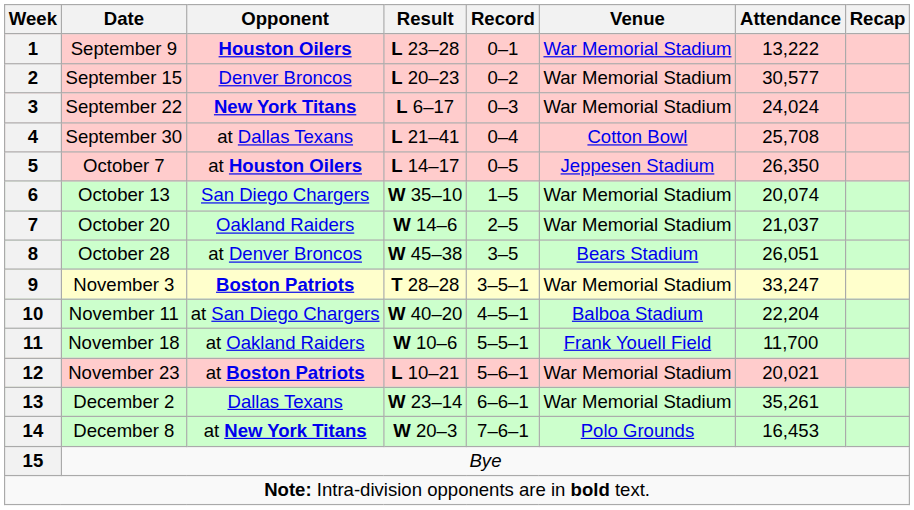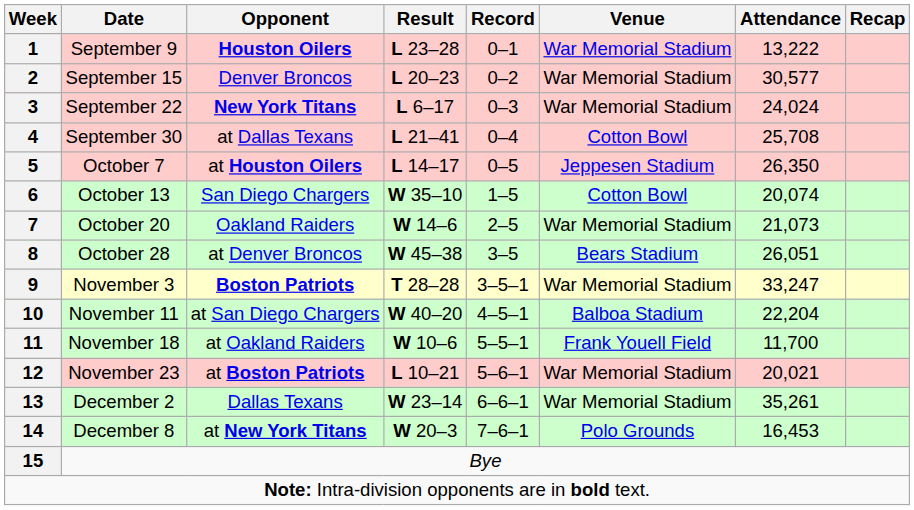(637, 195) War Memorial Stadium -> (637, 195) Cotton Bowl
(791, 225) 21,037 -> (791, 225) 21,073
